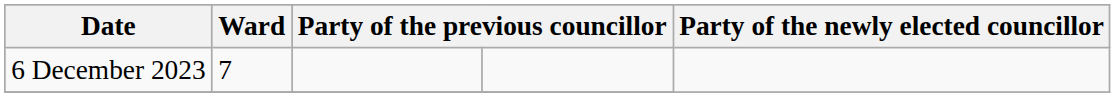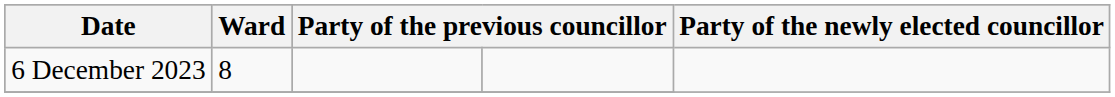(225, 69) 7 -> (225, 69) 8
